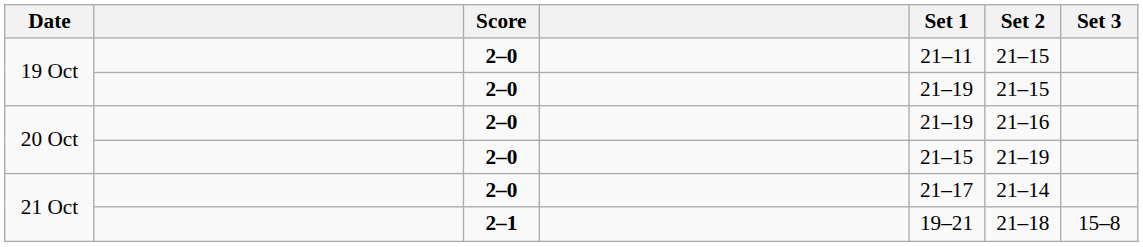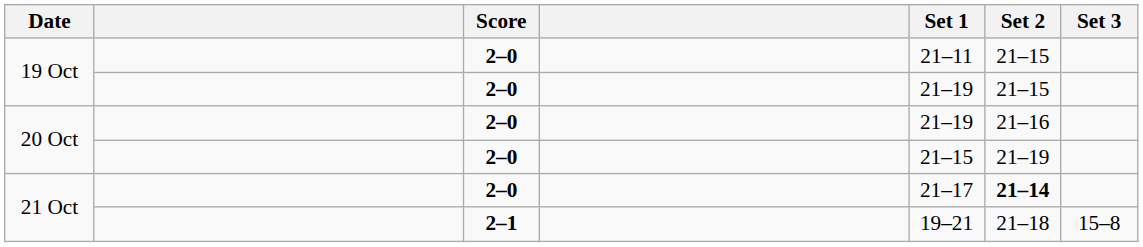(1023, 190) normal -> (1023, 190) bold
